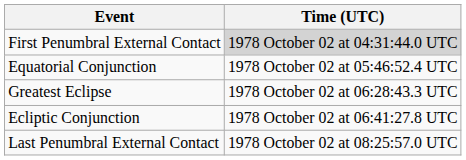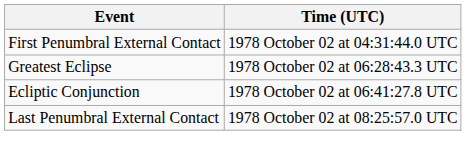(343, 42) lightgrey background -> (343, 42) no background
- row: (82, 67)
